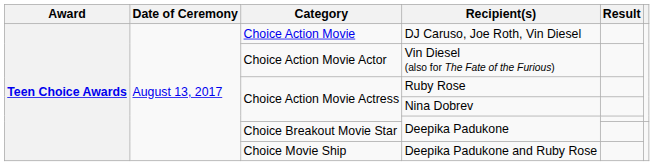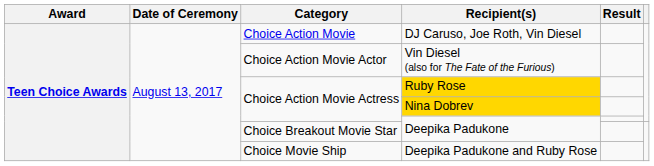(435, 86) no background -> (435, 86) gold background
(439, 106) no background -> (439, 106) gold background
